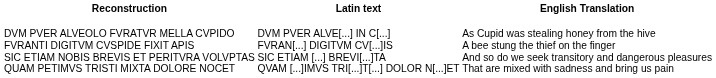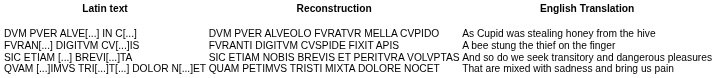columns swapped: (359, 8) <-> (129, 8)
